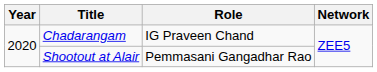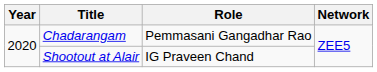(200, 35) IG Praveen Chand -> (228, 35) Pemmasani Gangadhar Rao
(228, 56) Pemmasani Gangadhar Rao -> (200, 56) IG Praveen Chand
